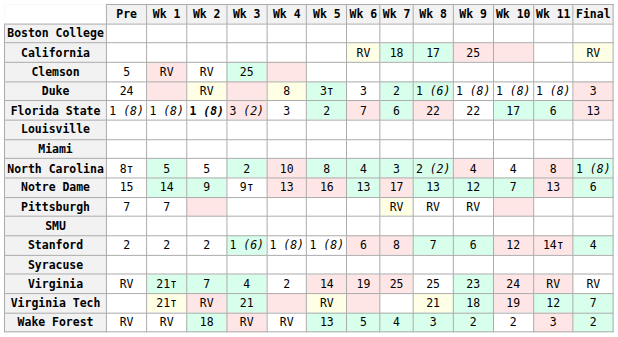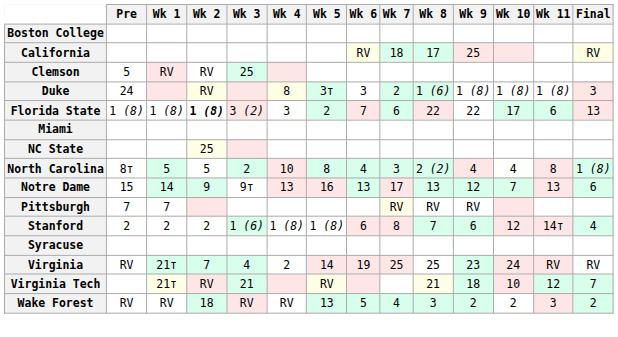- row: (56, 129)
+ row: (56, 149)
- row: (56, 226)
(513, 303) 19 -> (513, 283) 10
